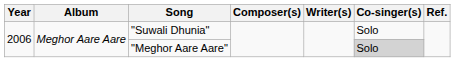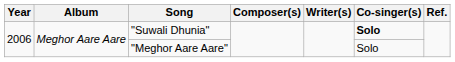(367, 30) normal -> (368, 30) bold
(367, 48) lightgrey background -> (367, 48) no background
